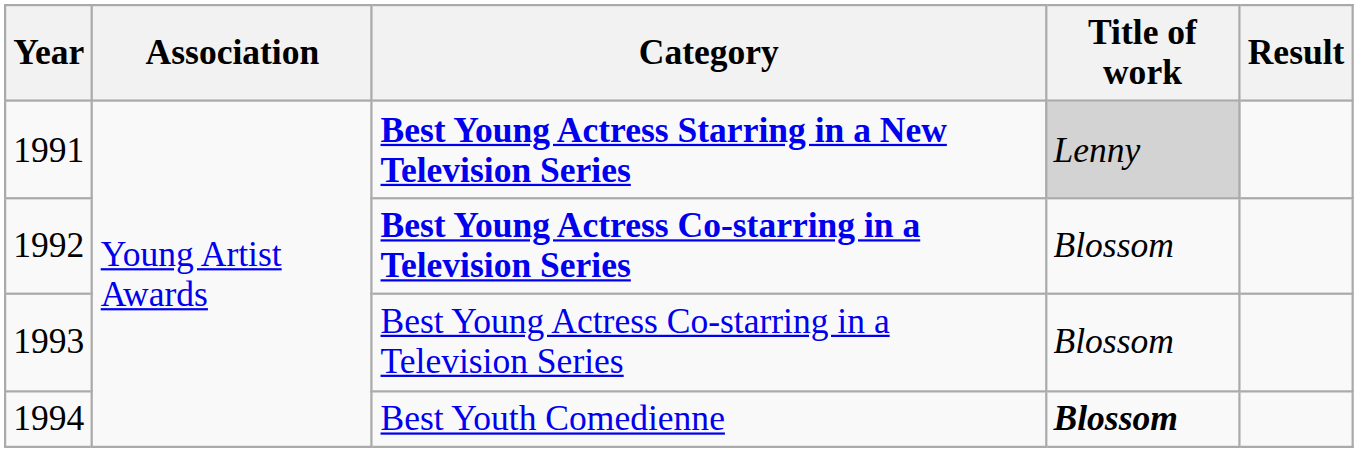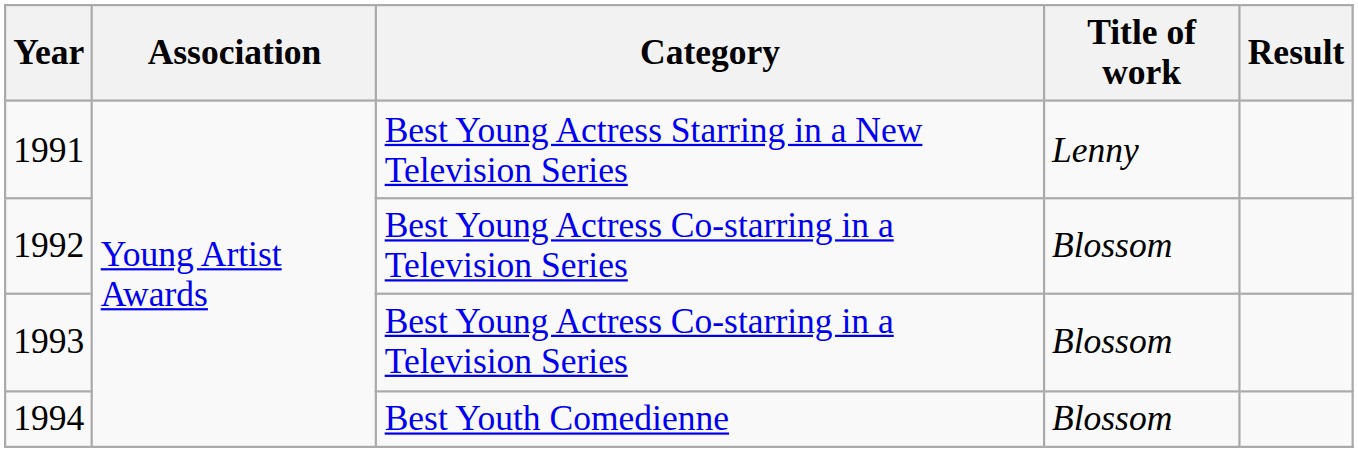(664, 148) bold -> (654, 148) normal
(1097, 148) lightgrey background -> (1095, 148) no background
(650, 245) bold -> (639, 245) normal
(1116, 417) bold -> (1112, 417) normal
